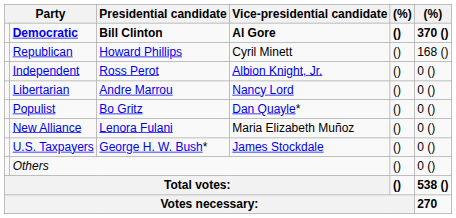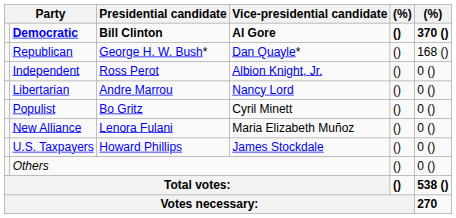(141, 52) Howard Phillips -> (153, 52) George H. W. Bush*
(262, 52) Cyril Minett -> (266, 52) Dan Quayle*
(266, 109) Dan Quayle* -> (262, 109) Cyril Minett
(153, 147) George H. W. Bush* -> (141, 147) Howard Phillips
